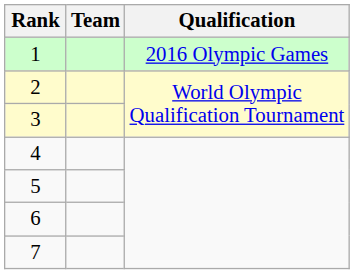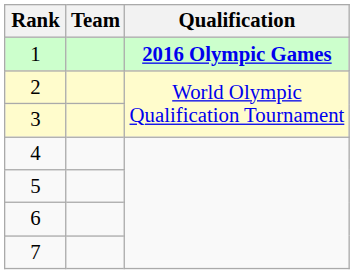(237, 53) normal -> (237, 53) bold
